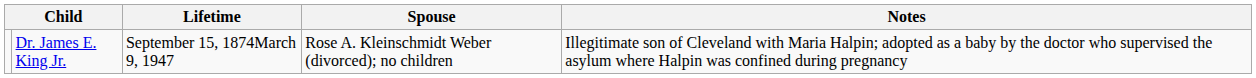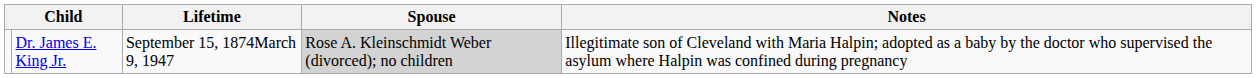(398, 51) no background -> (398, 51) lightgrey background
